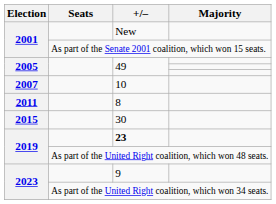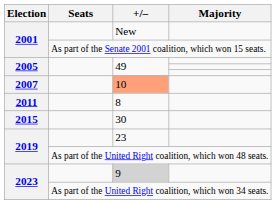(121, 84) no background -> (121, 84) lightsalmon background
(121, 137) bold -> (121, 137) normal
(118, 173) no background -> (118, 173) lightgrey background
